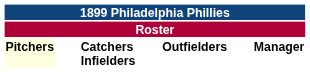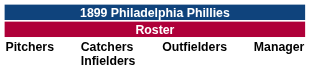(30, 46) lightyellow background -> (30, 46) no background
